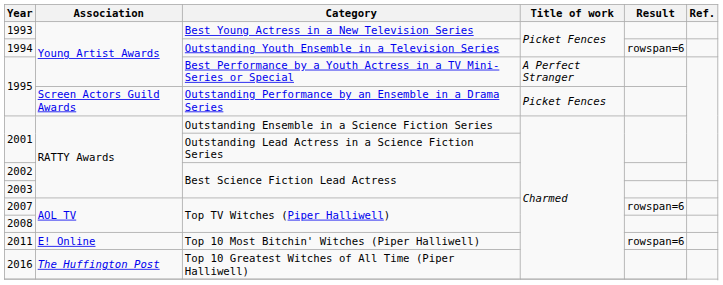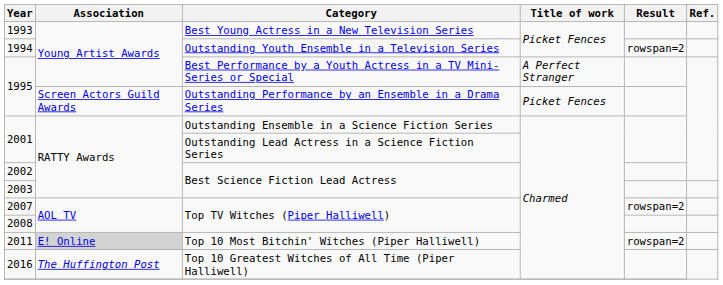(656, 48) rowspan=6 -> (656, 48) rowspan=2
(656, 206) rowspan=6 -> (656, 206) rowspan=2
(67, 241) no background -> (67, 241) lightgrey background
(656, 241) rowspan=6 -> (656, 241) rowspan=2
